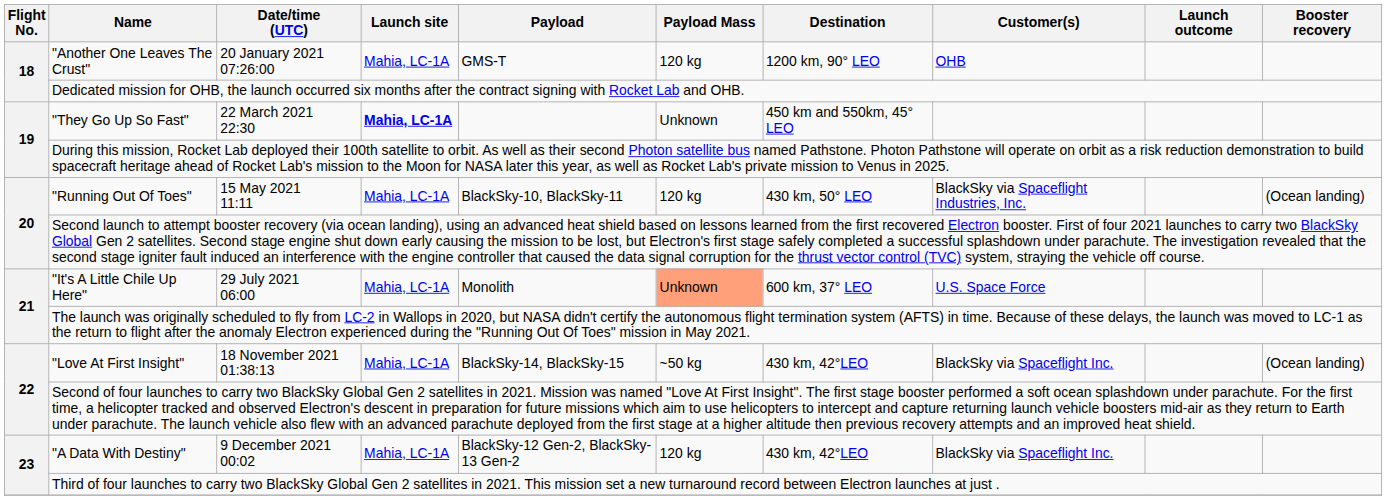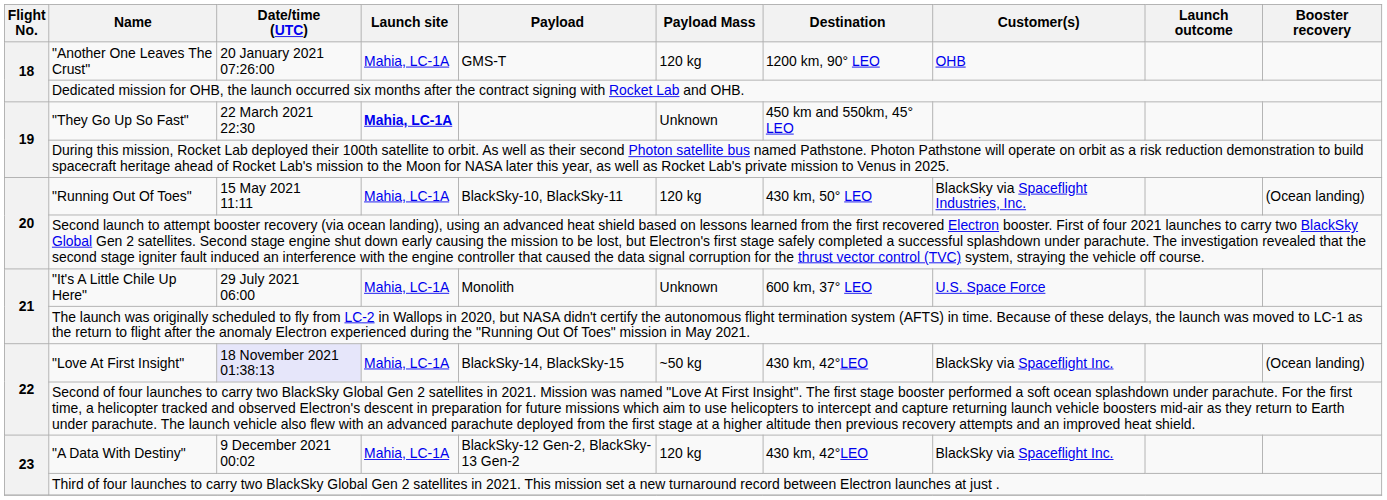(689, 287) lightsalmon background -> (689, 287) no background
(279, 362) no background -> (279, 362) lavender background
